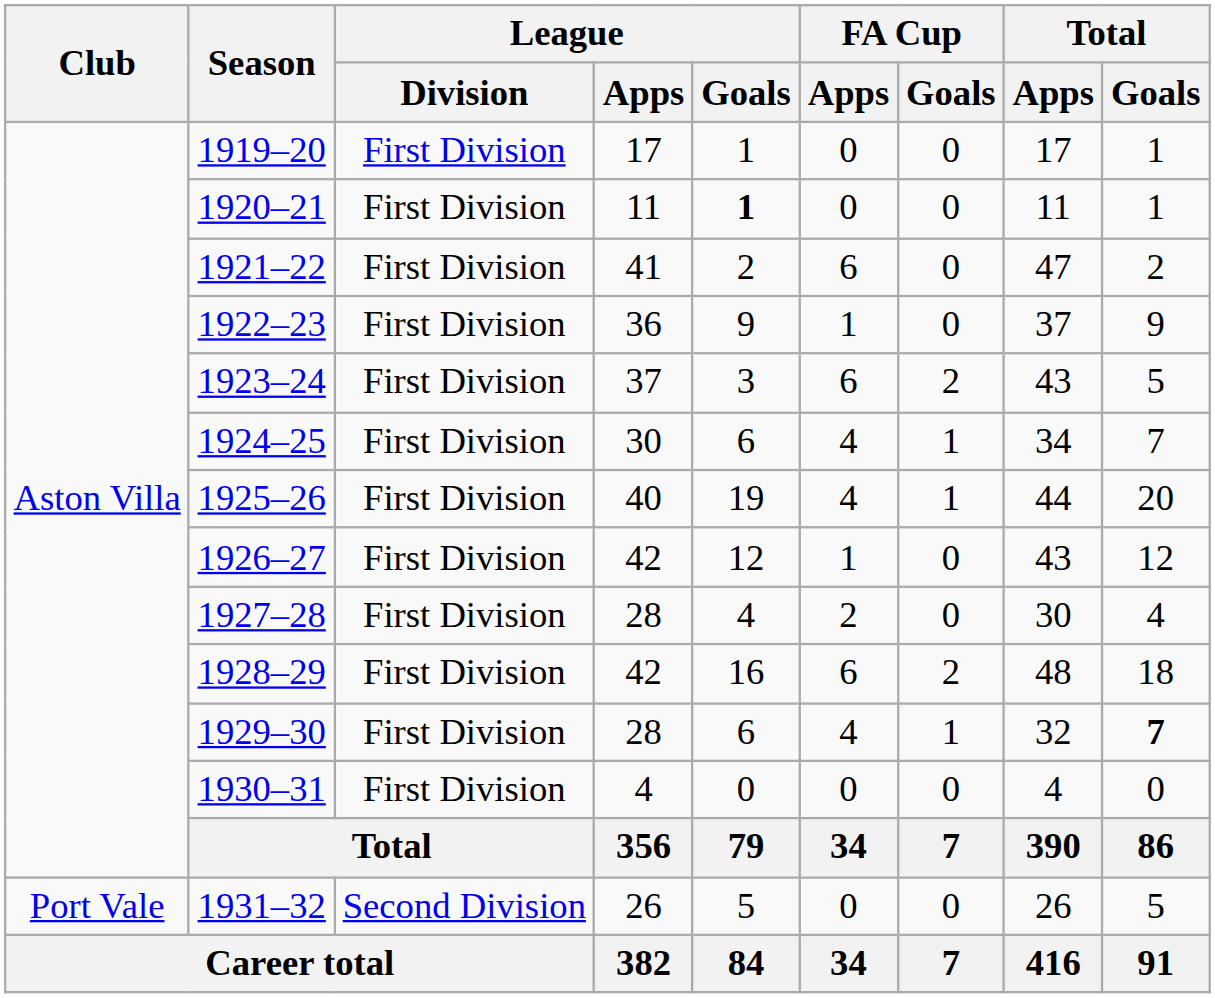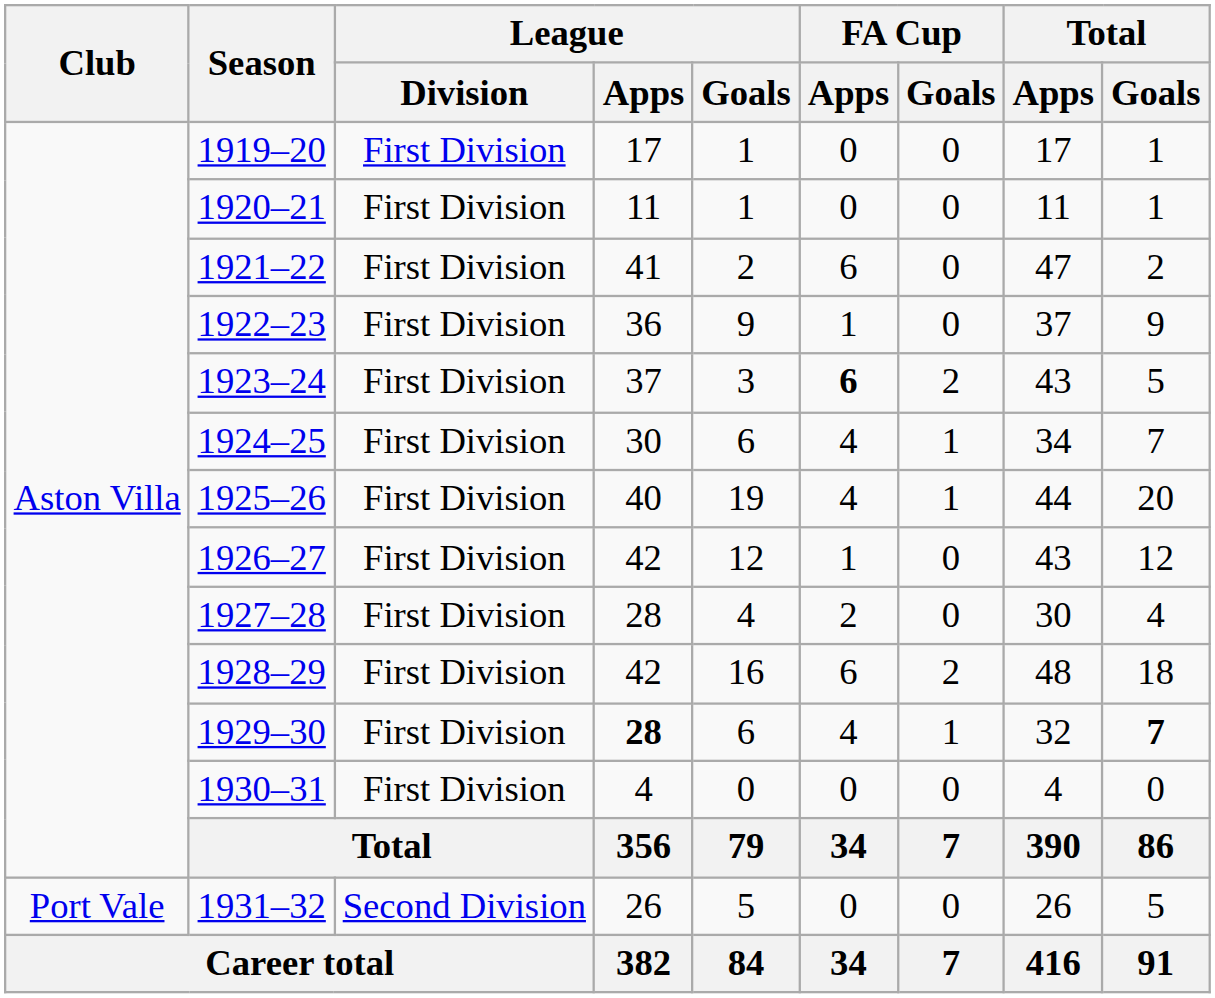(746, 207) bold -> (746, 207) normal
(848, 382) normal -> (848, 382) bold
(644, 730) normal -> (644, 730) bold
